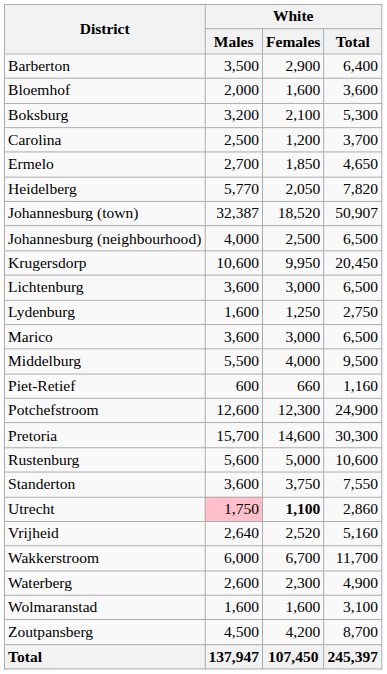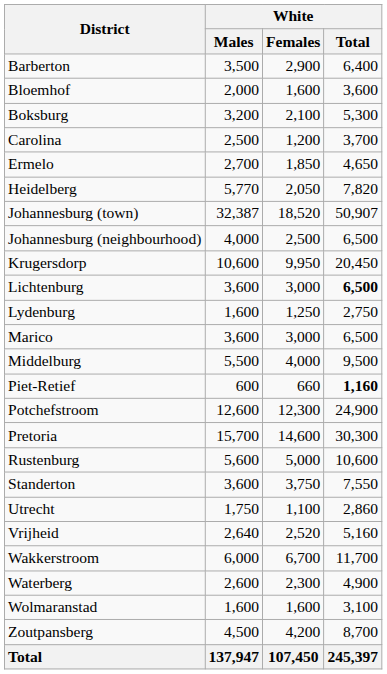(361, 287) normal -> (361, 287) bold
(361, 386) normal -> (361, 386) bold
(241, 509) pink background -> (241, 509) no background
(303, 509) bold -> (303, 509) normal
